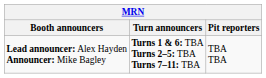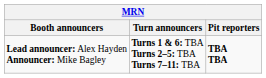(217, 54) normal -> (218, 54) bold
